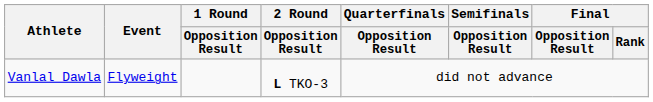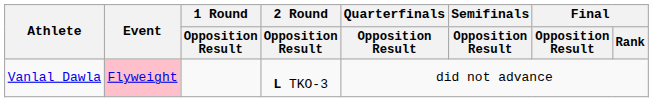(142, 77) no background -> (142, 77) pink background
